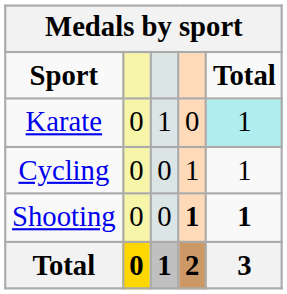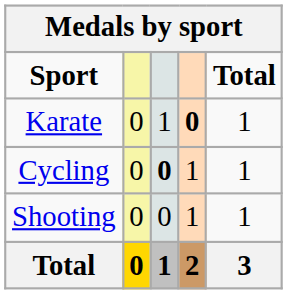(192, 122) normal -> (192, 122) bold
(244, 122) paleturquoise background -> (244, 122) no background
(164, 169) normal -> (164, 169) bold
(192, 217) bold -> (192, 217) normal
(244, 217) bold -> (244, 217) normal
